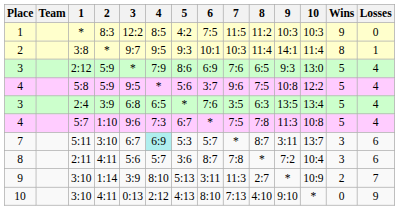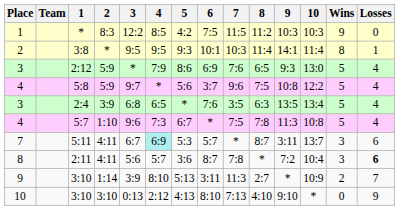(133, 50) 9:7 -> (133, 50) 9:5
(133, 86) 9:5 -> (133, 86) 9:7
(107, 141) 3:10 -> (107, 141) 4:11
(376, 159) normal -> (376, 159) bold
(107, 196) 4:11 -> (107, 196) 3:10
